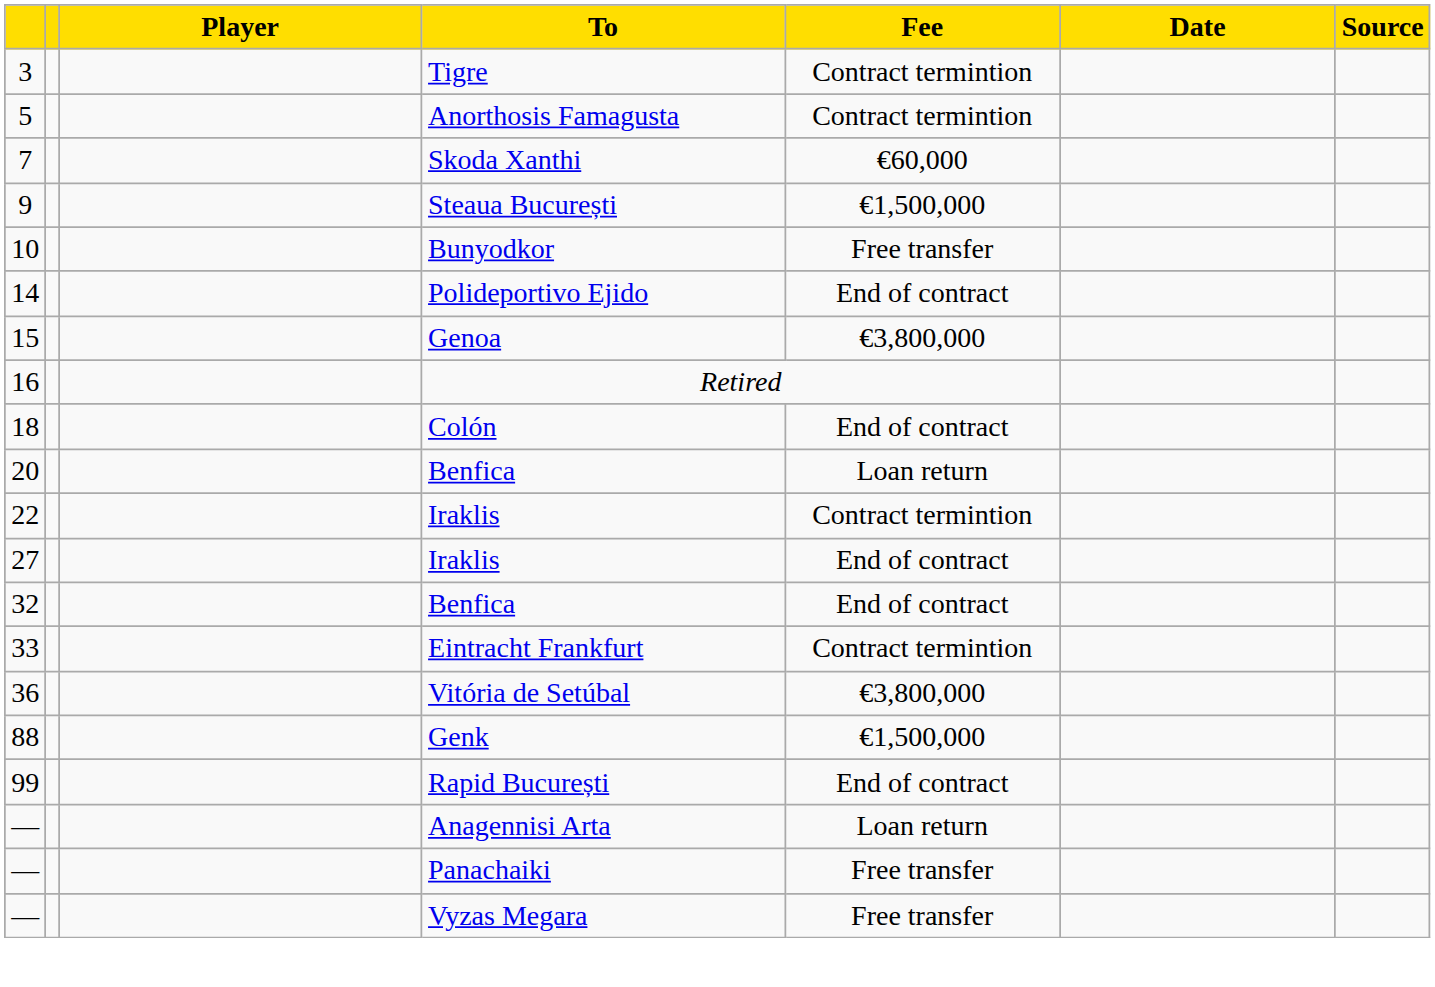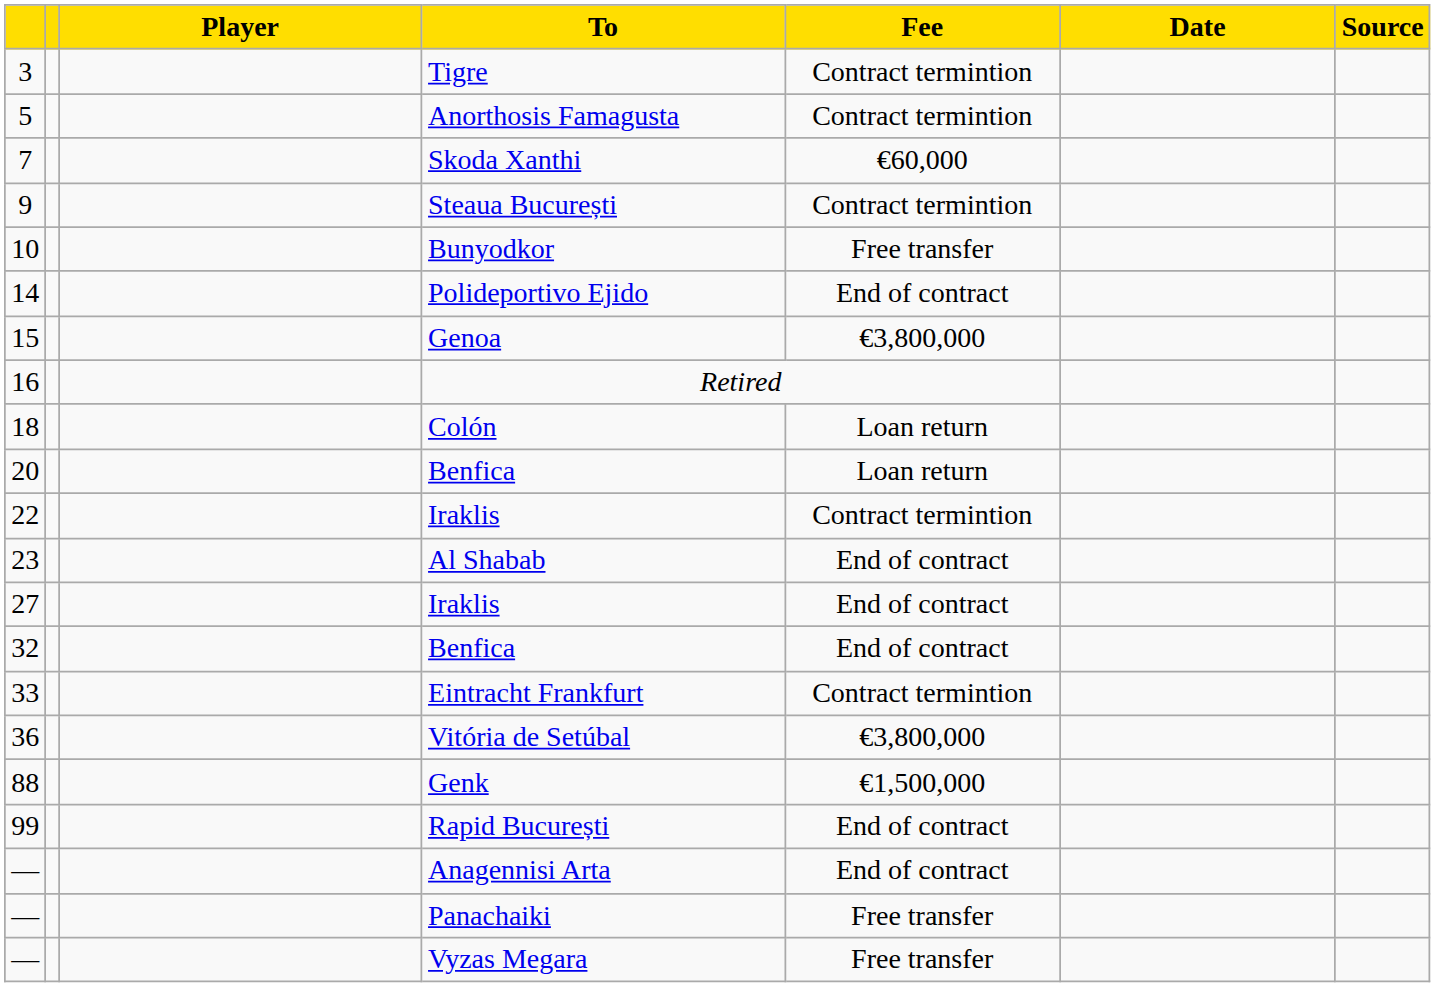(922, 204) €1,500,000 -> (922, 204) Contract termintion
(922, 426) End of contract -> (922, 426) Loan return
+ row: (25, 559)
(922, 826) Loan return -> (922, 870) End of contract
